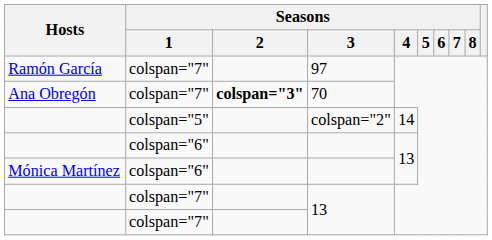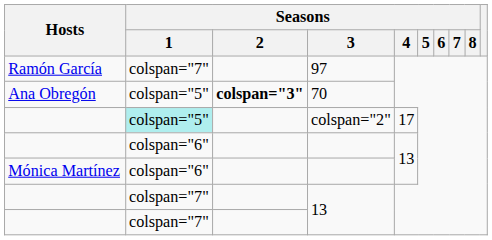(169, 94) colspan="7" -> (169, 94) colspan="5"
(169, 119) no background -> (169, 119) paleturquoise background
(406, 119) 14 -> (406, 119) 17
